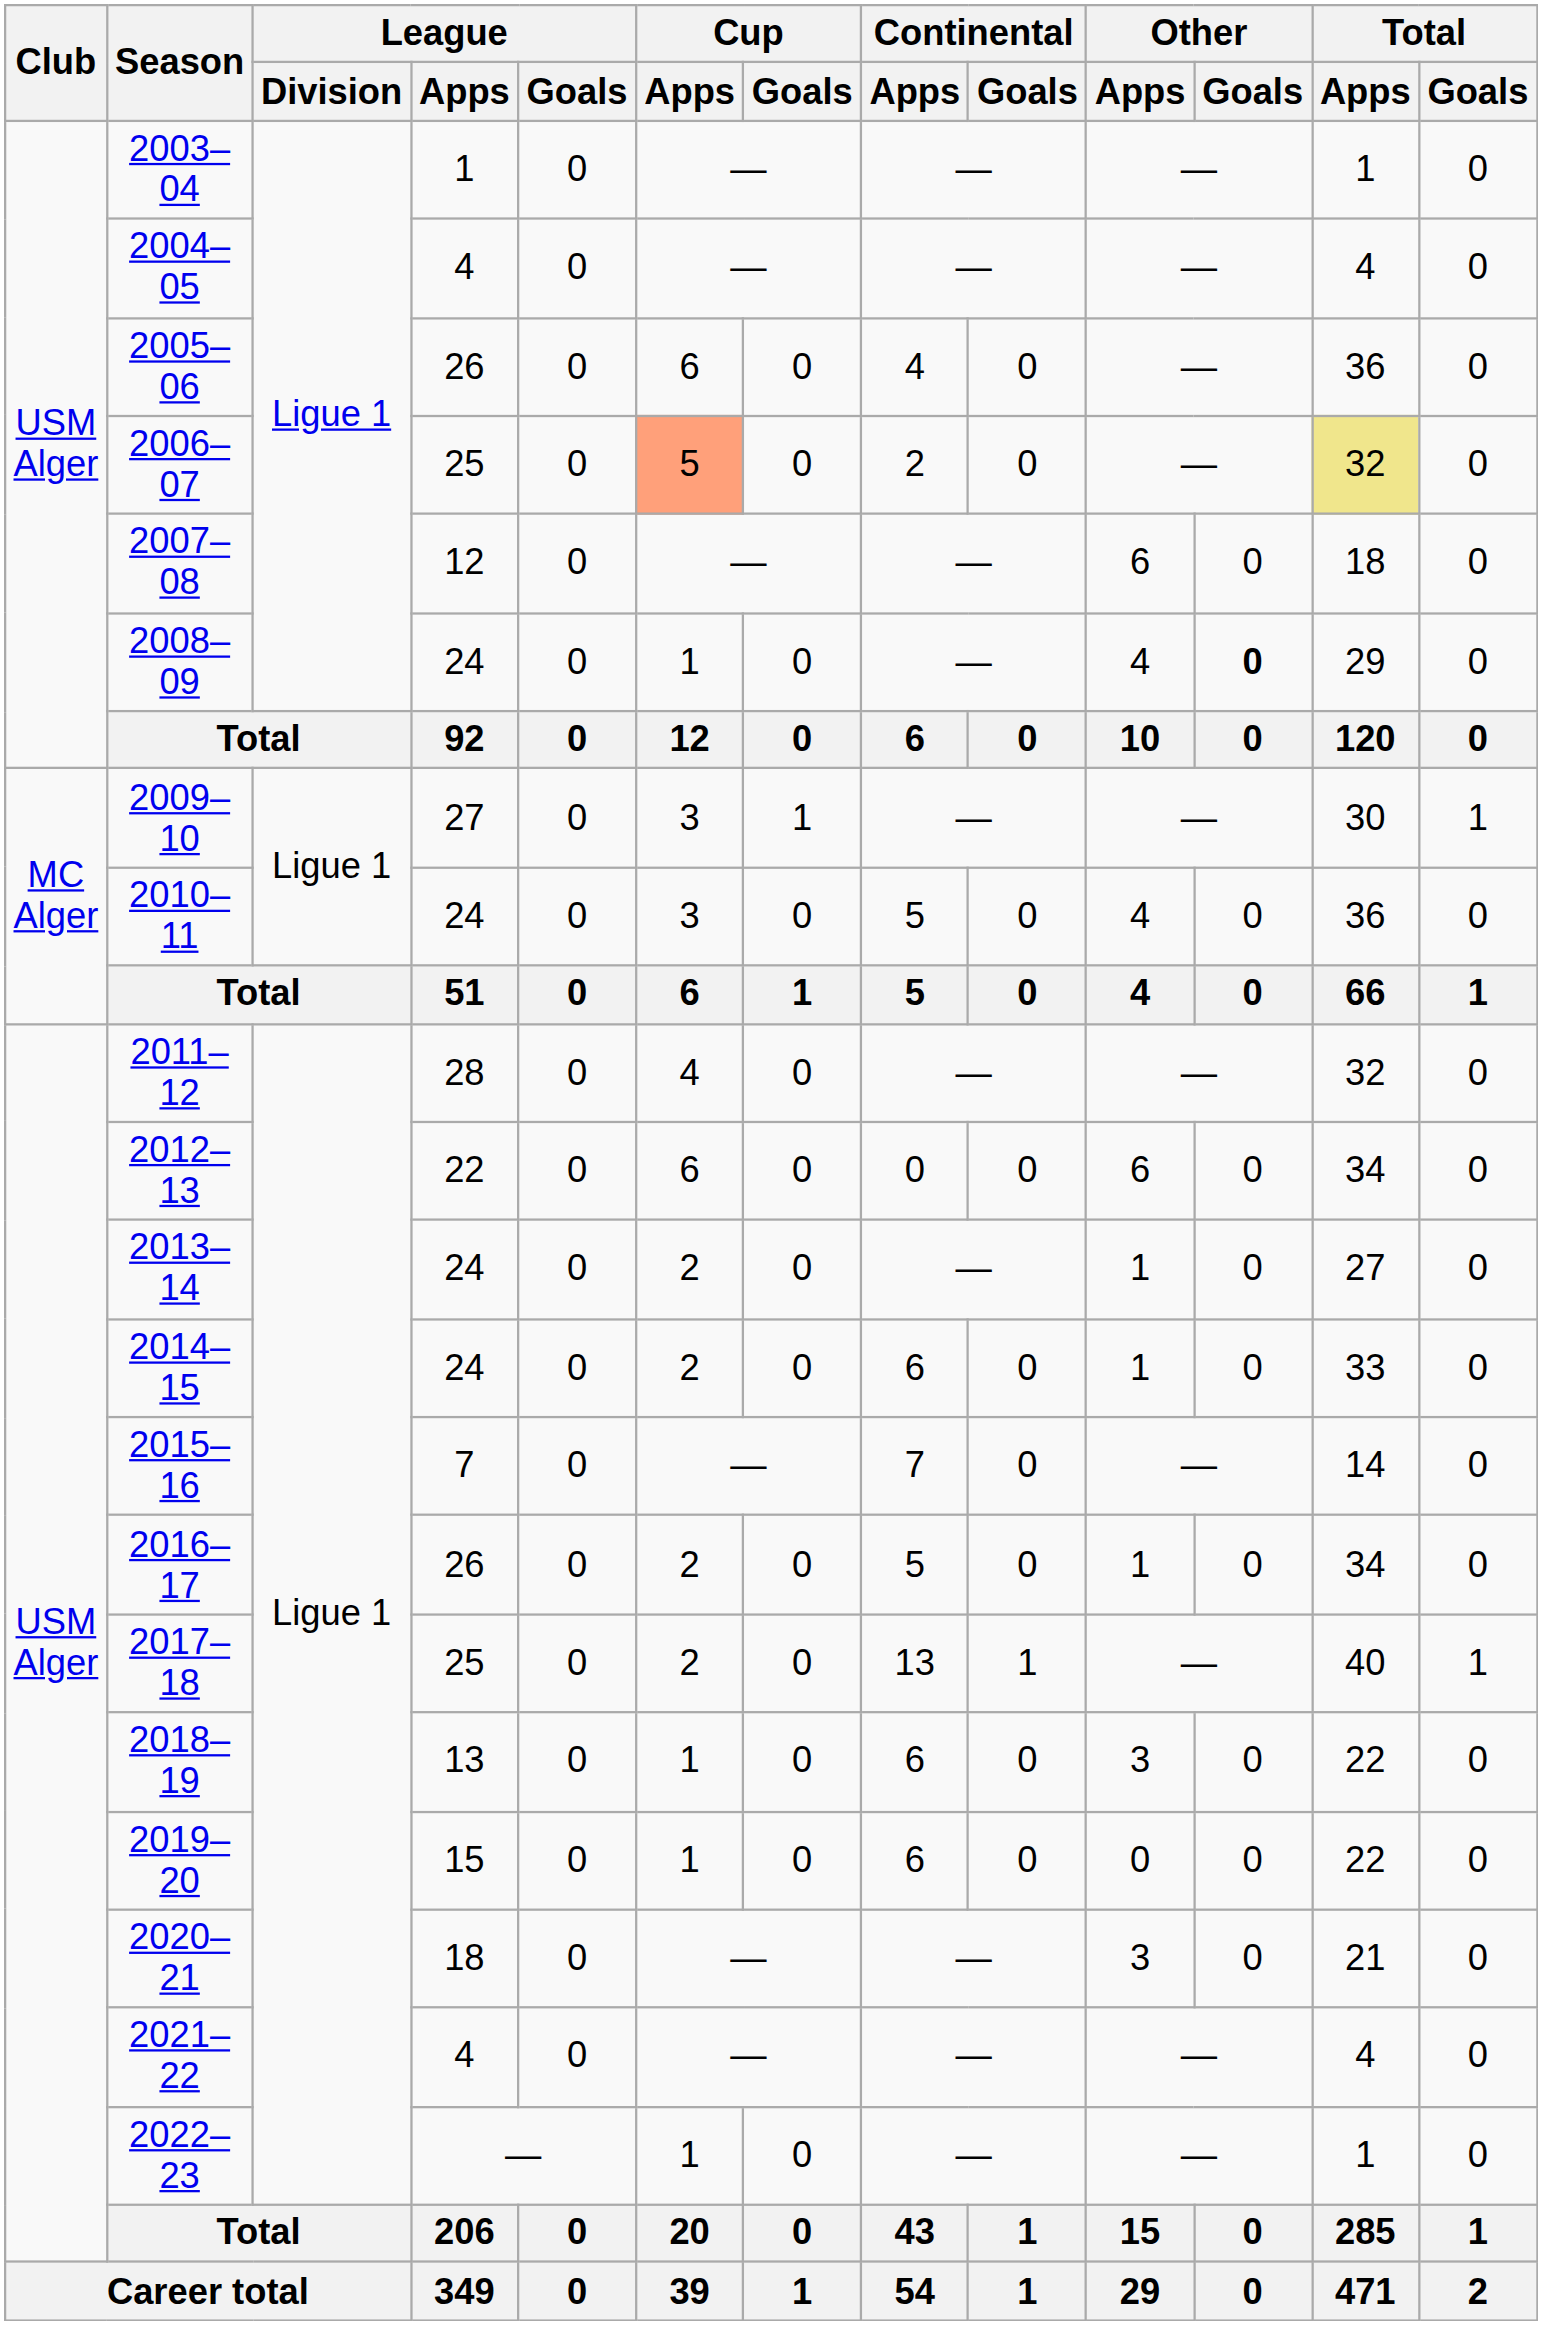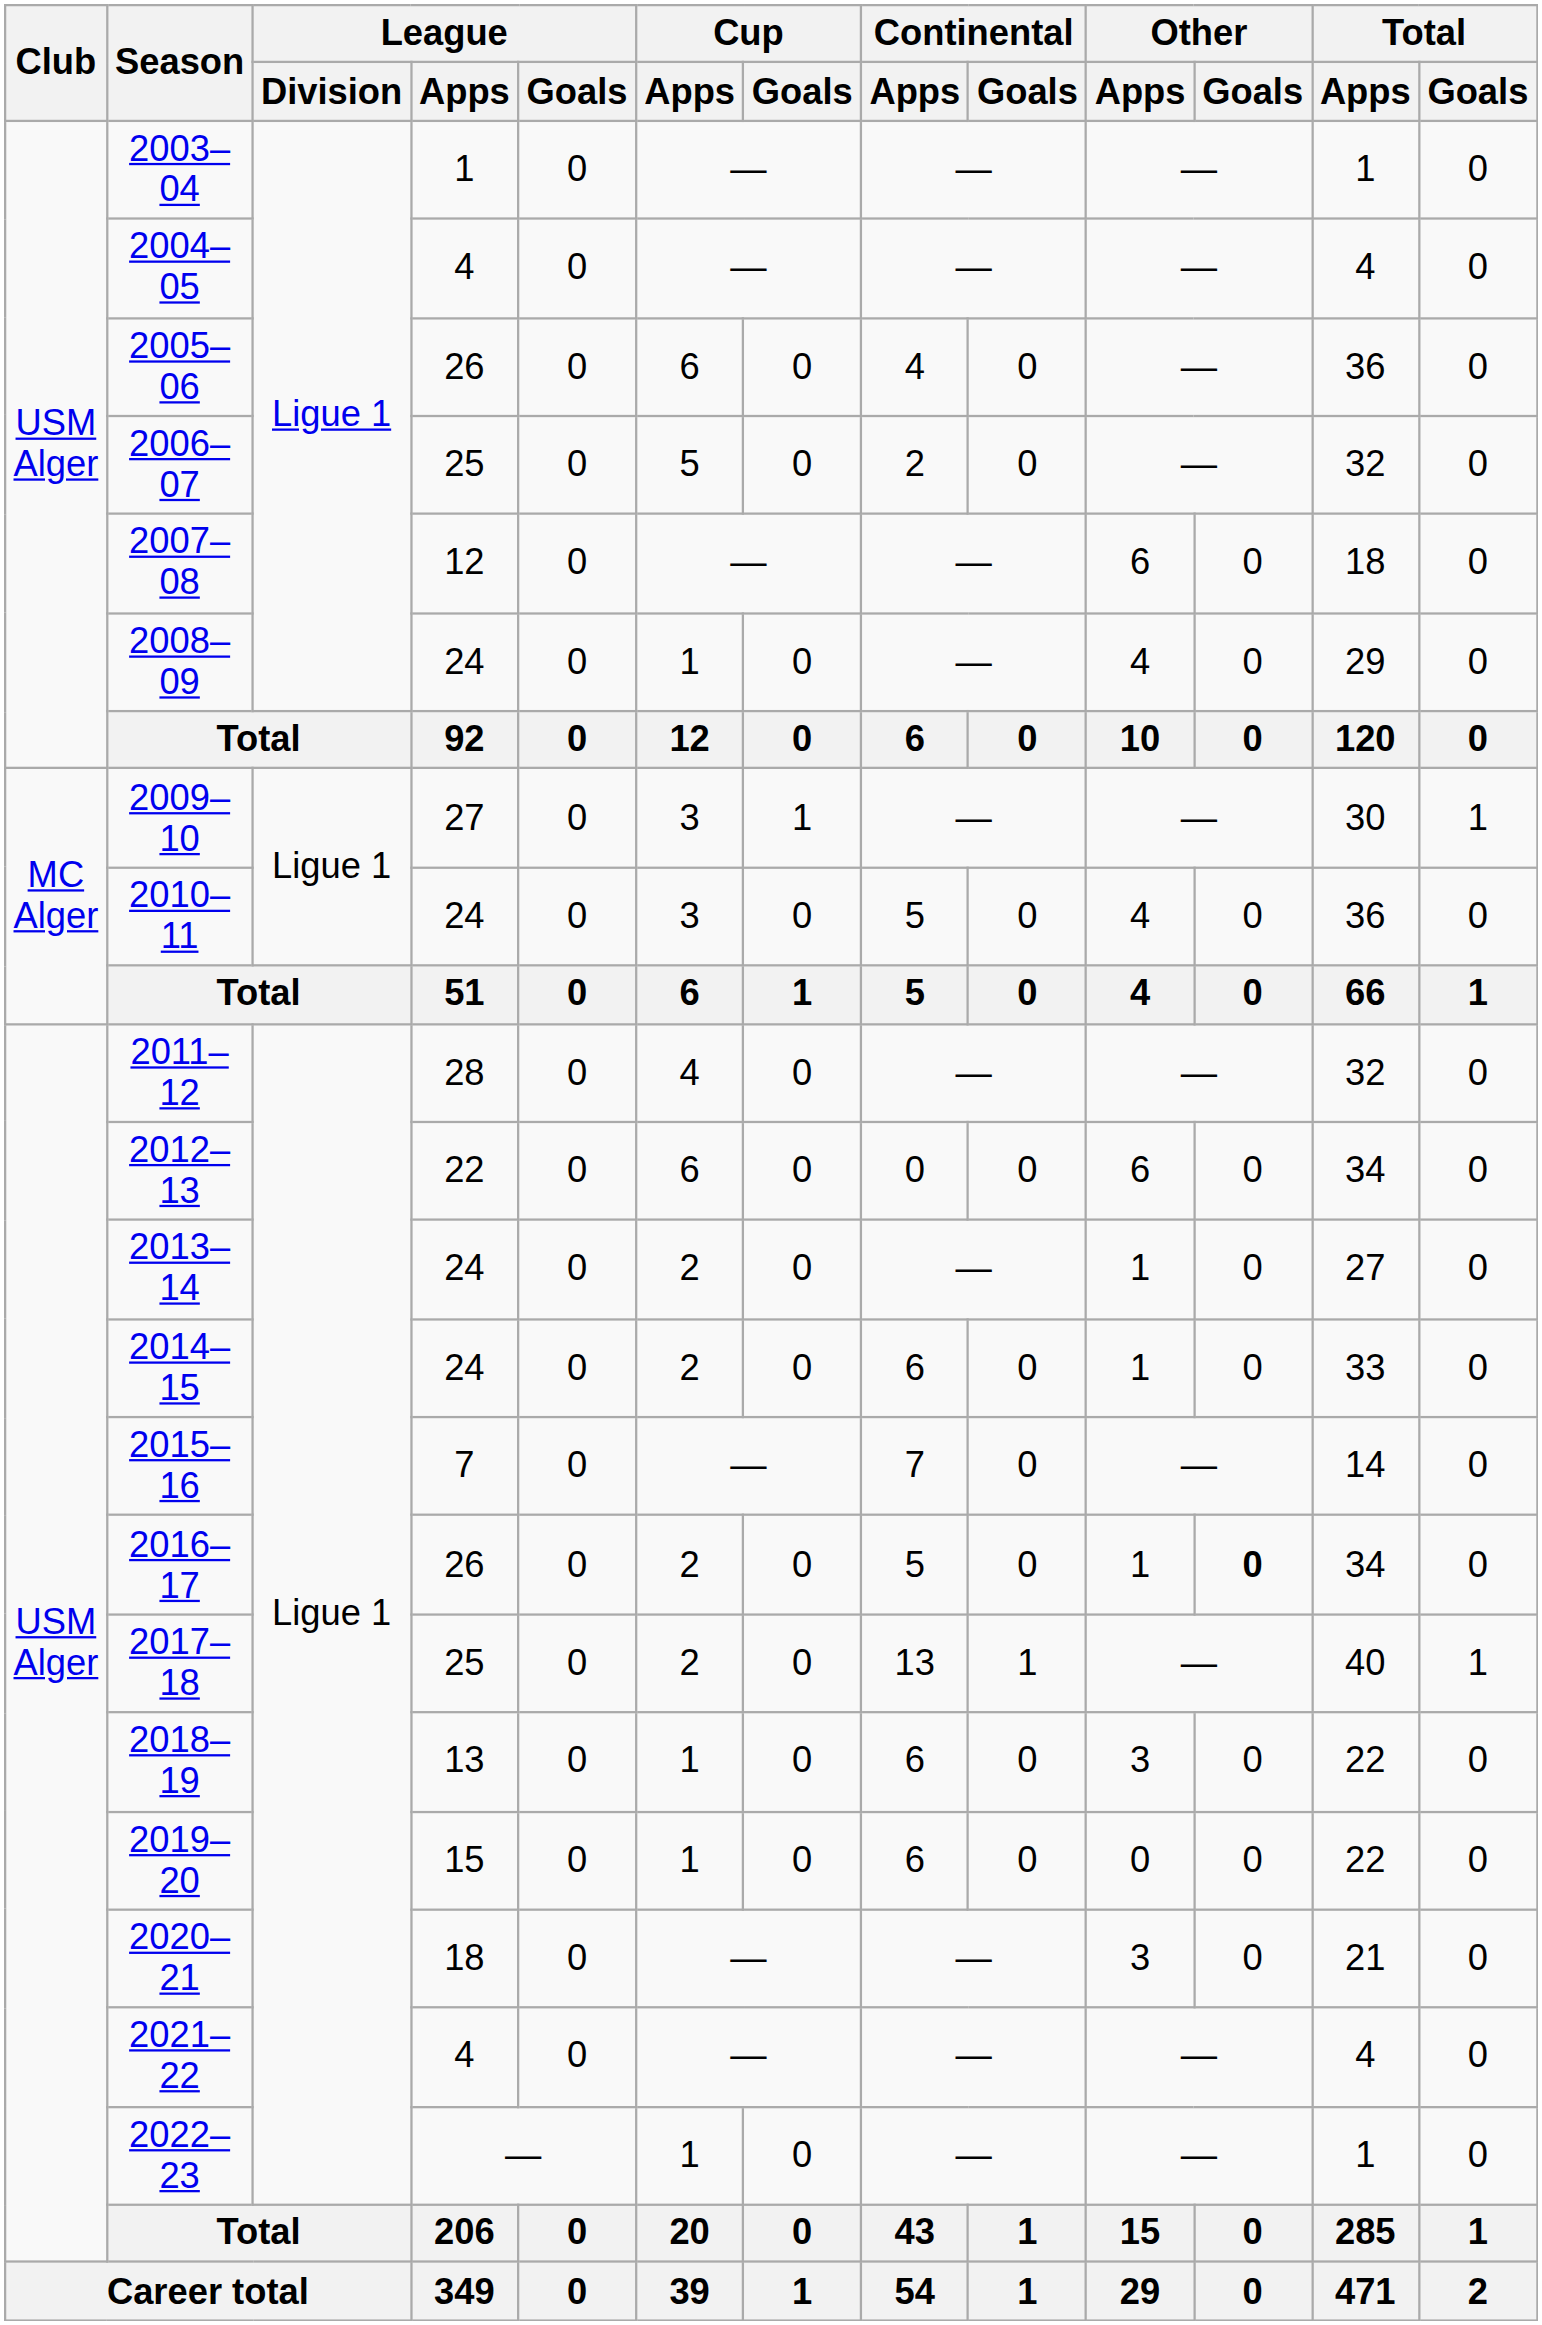(690, 464) lightsalmon background -> (690, 464) no background
(1365, 464) khaki background -> (1365, 464) no background
(1253, 661) bold -> (1253, 661) normal
(1253, 1564) normal -> (1253, 1564) bold
